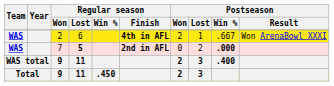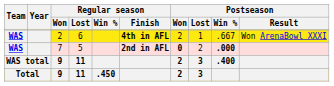(80, 49) bold -> (80, 49) normal
(180, 49) normal -> (180, 49) bold
